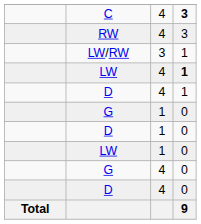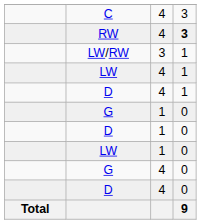(185, 14) bold -> (185, 14) normal
(185, 33) normal -> (185, 33) bold
(185, 72) bold -> (185, 72) normal
